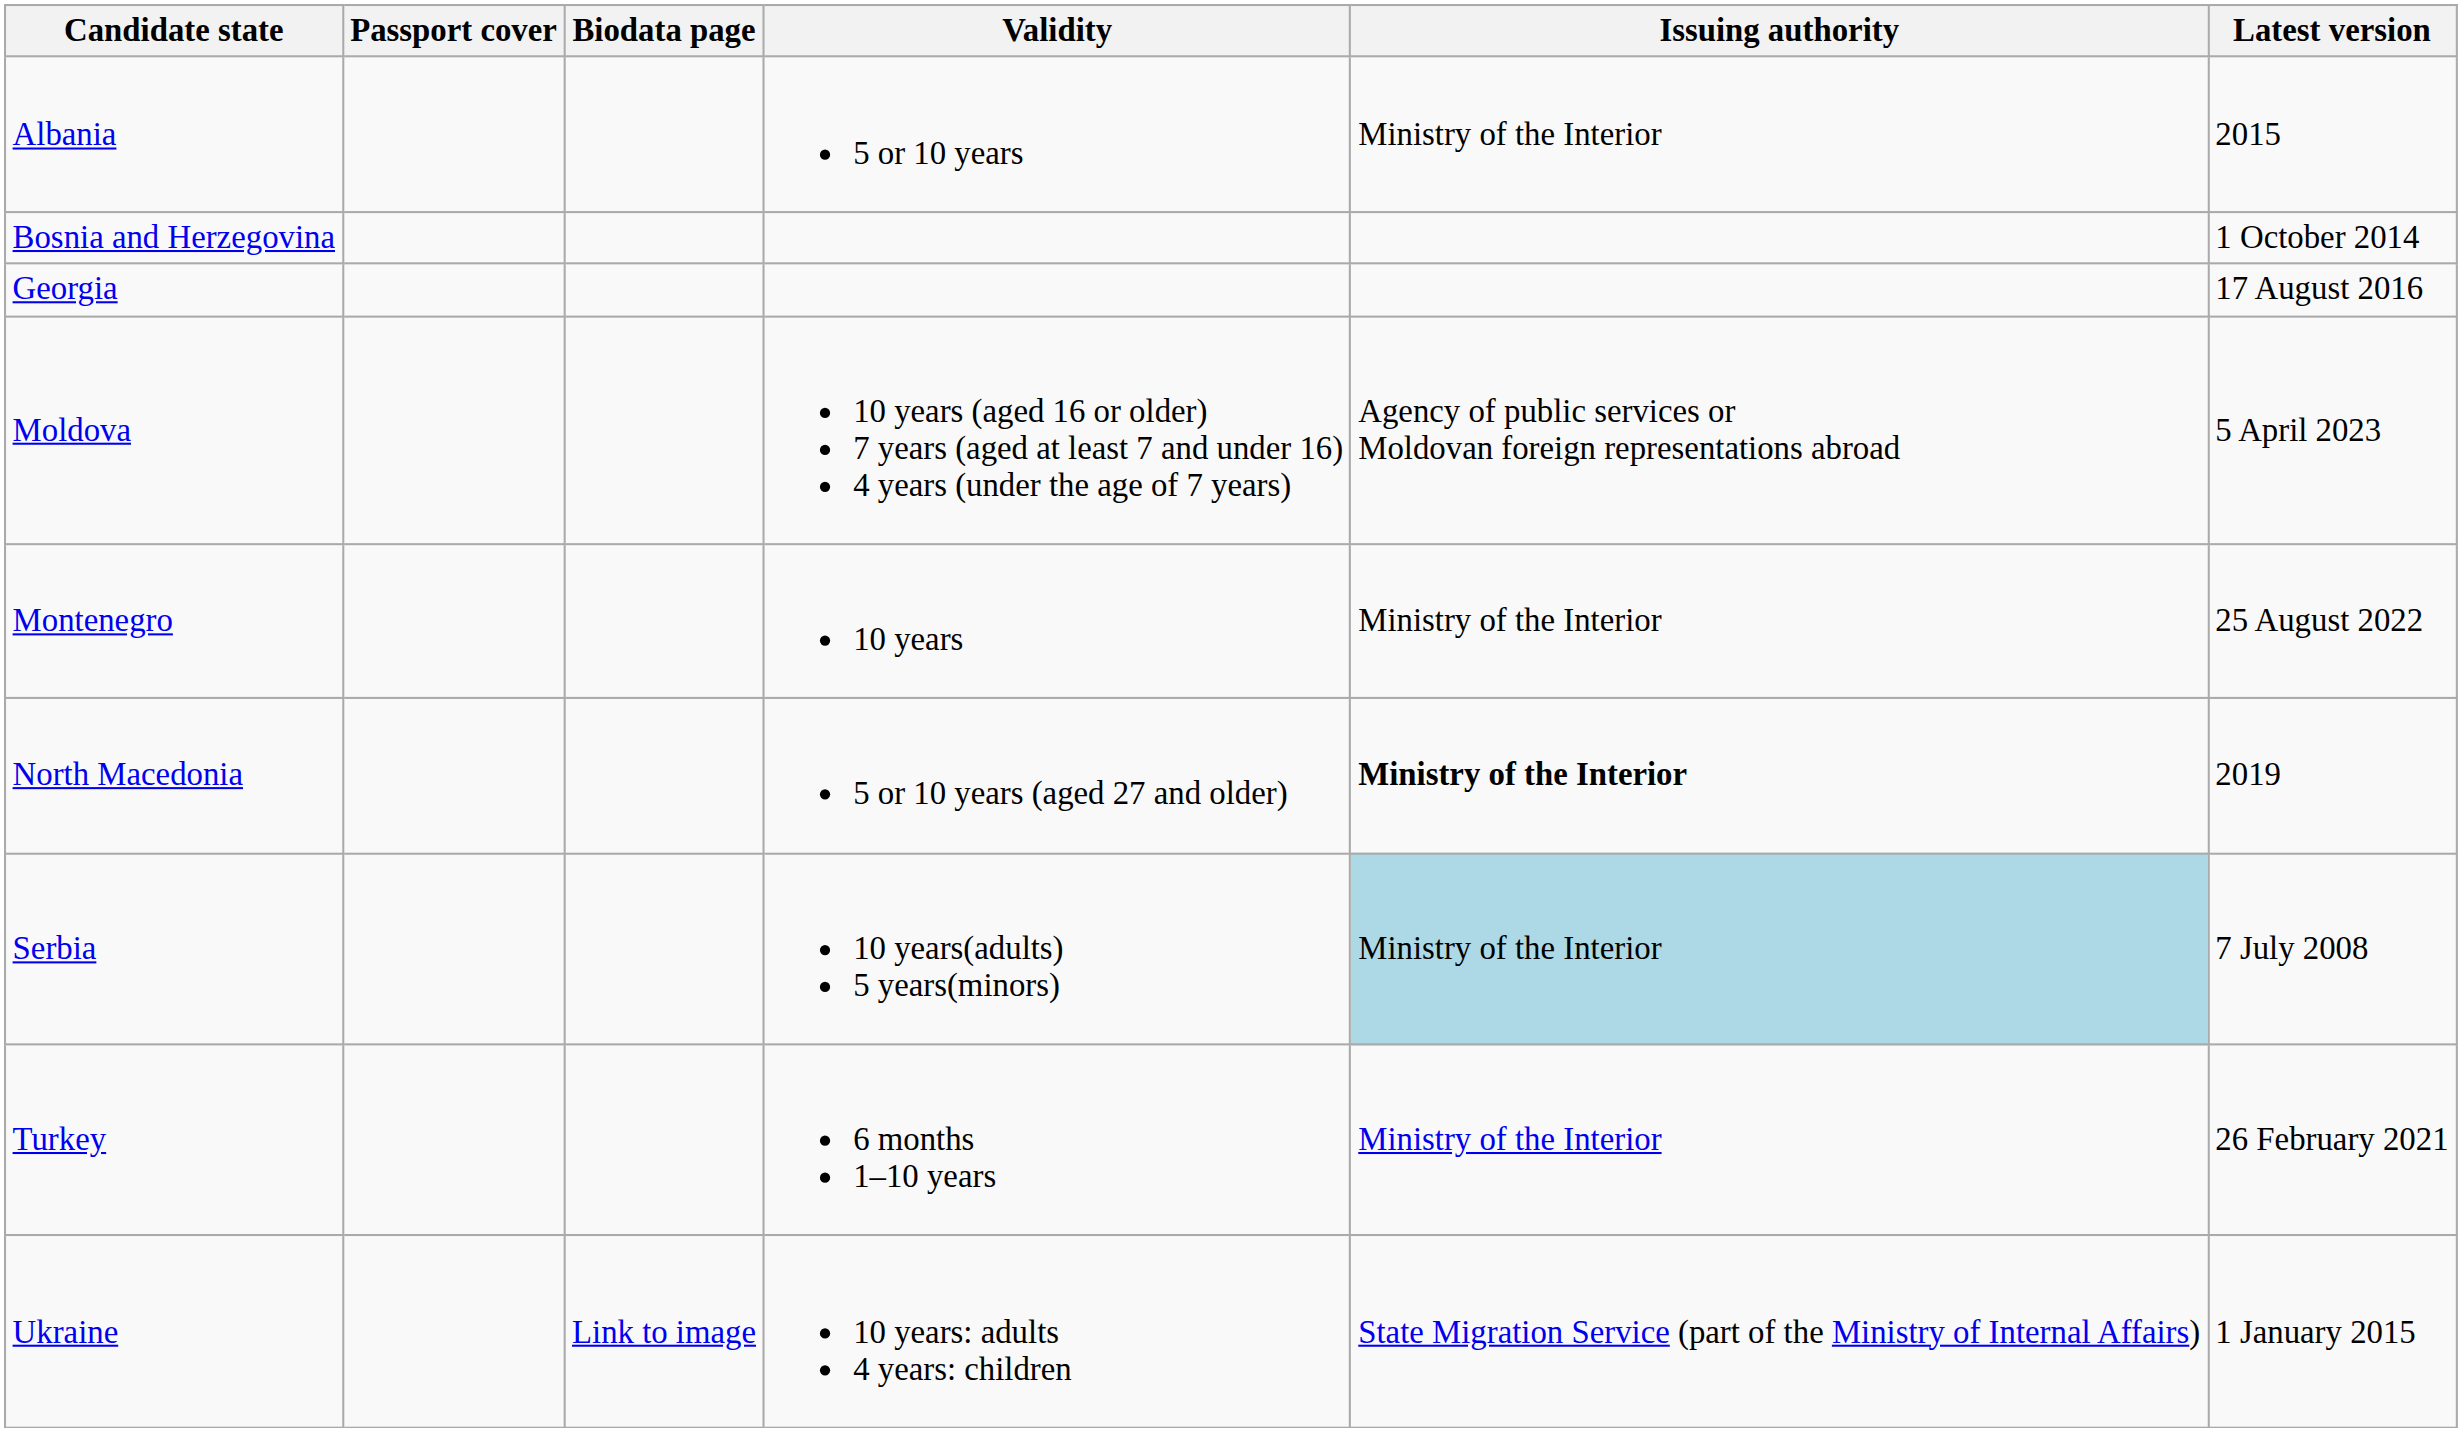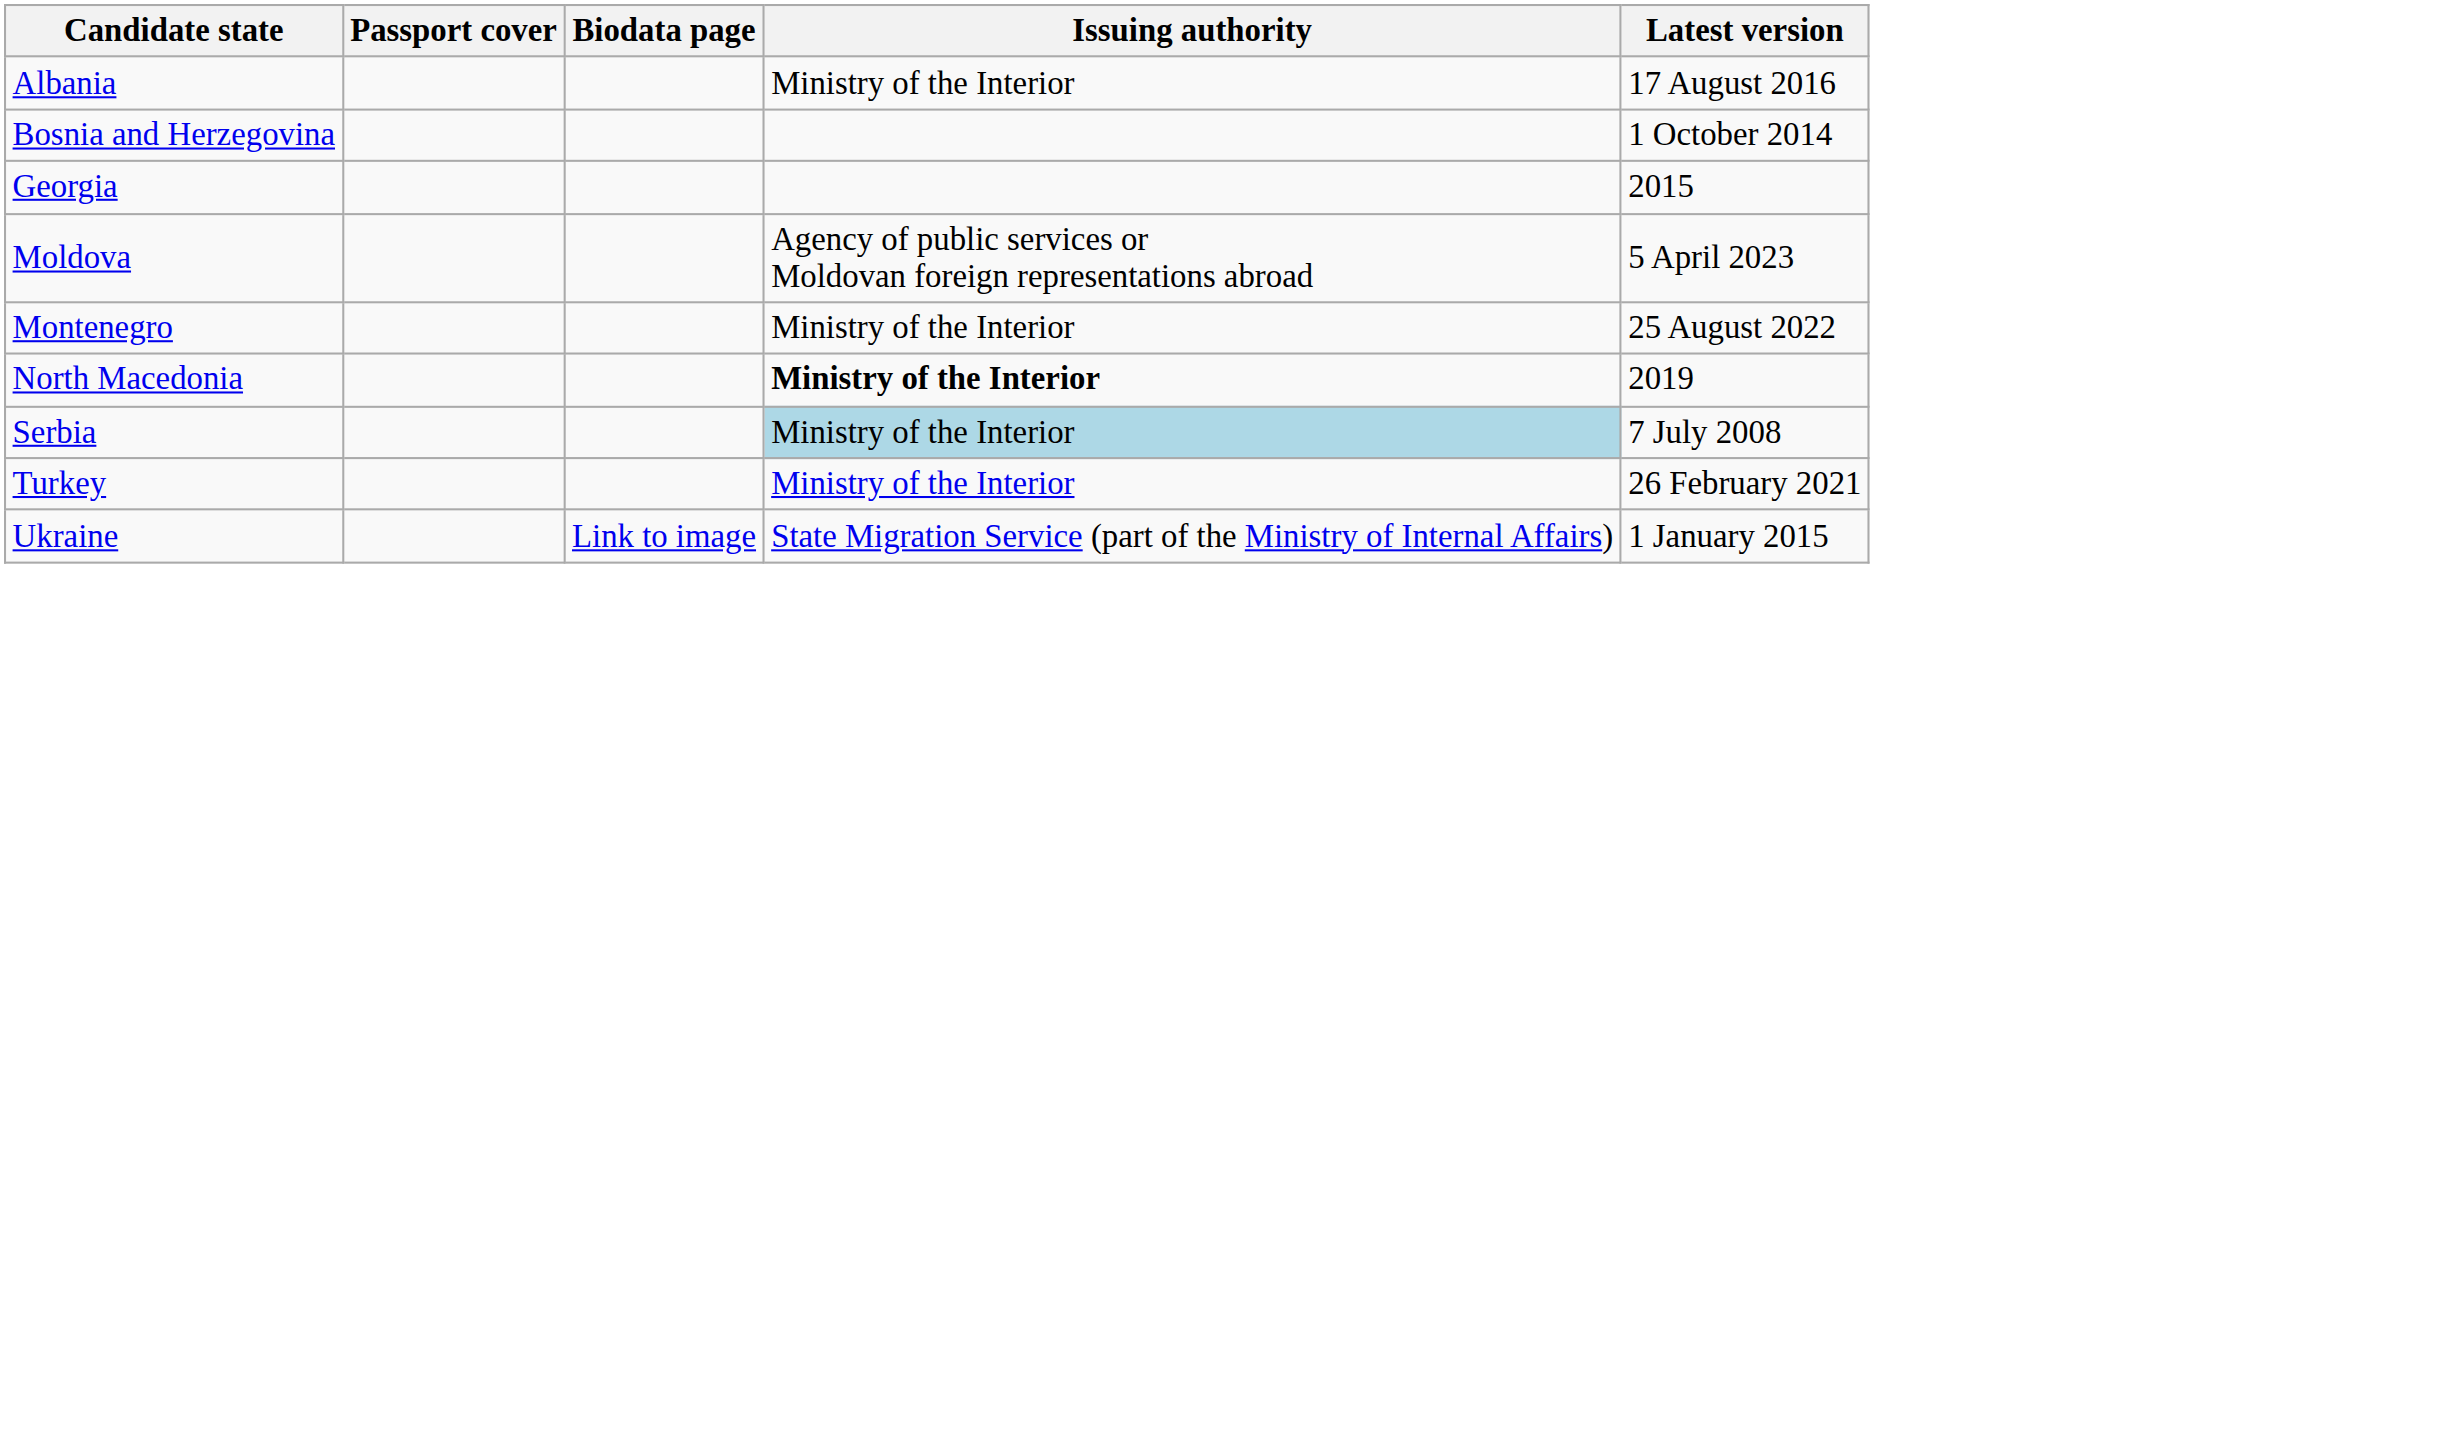- column: (1057, 30)
(2248, 133) 2015 -> (1732, 82) 17 August 2016
(2319, 289) 17 August 2016 -> (1661, 186) 2015
